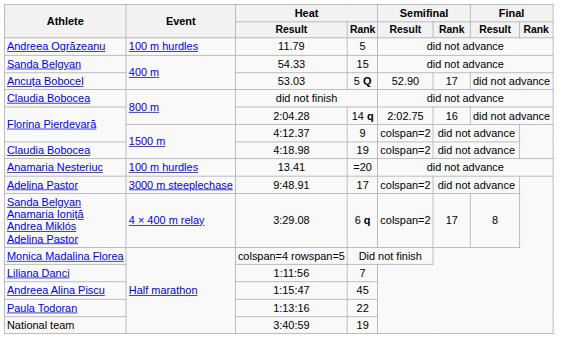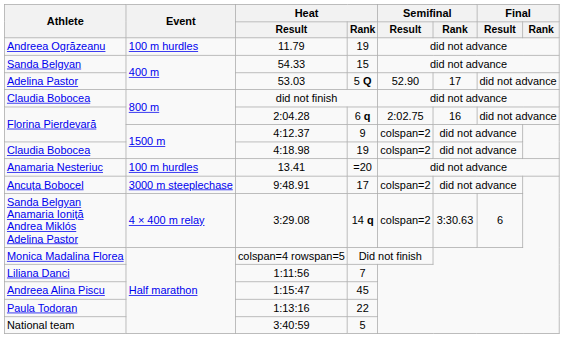(363, 47) 5 -> (363, 47) 19
(45, 82) Ancuța Bobocel -> (43, 82) Adelina Pastor
(363, 116) 14 q -> (363, 116) 6 q
(43, 185) Adelina Pastor -> (45, 185) Ancuța Bobocel
(363, 221) 6 q -> (363, 221) 14 q
(452, 221) 17 -> (455, 221) 3:30.63
(495, 221) 8 -> (500, 221) 6
(363, 326) 19 -> (363, 326) 5
